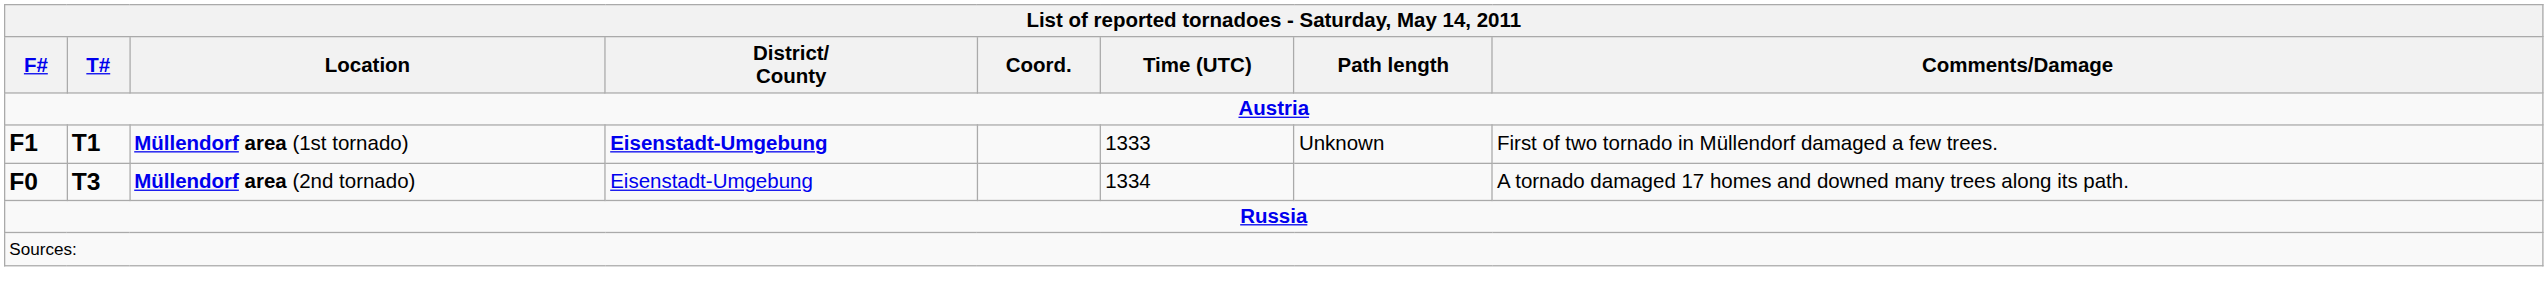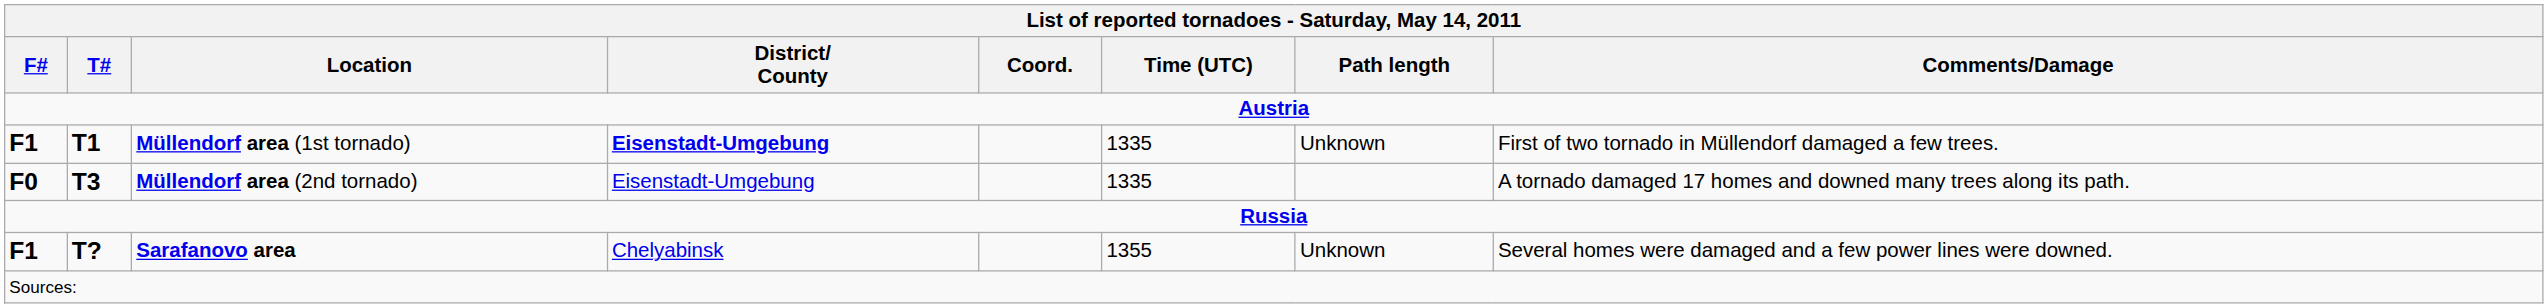(1128, 143) 1333 -> (1129, 143) 1335
(1128, 181) 1334 -> (1129, 181) 1335
+ row: (87, 251)
